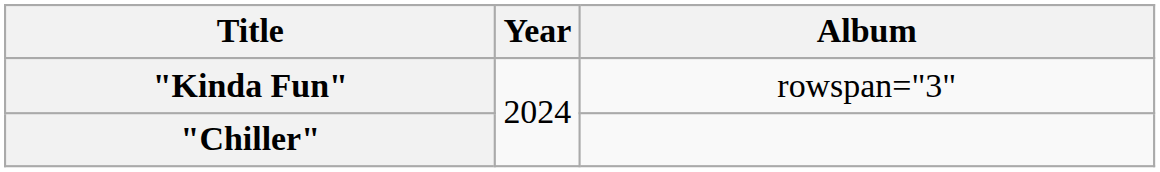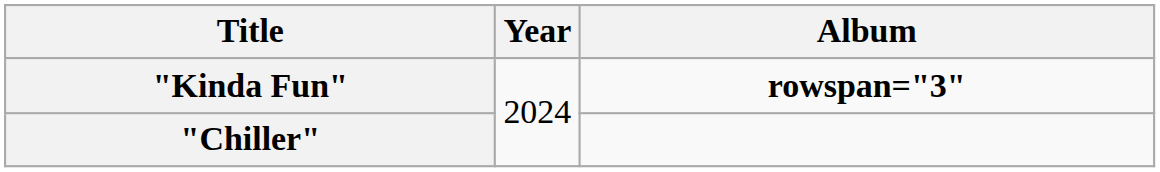(867, 85) normal -> (867, 85) bold
